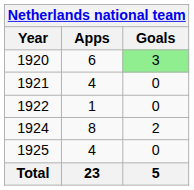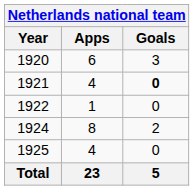(156, 60) lightgreen background -> (156, 60) no background
(156, 83) normal -> (156, 83) bold
